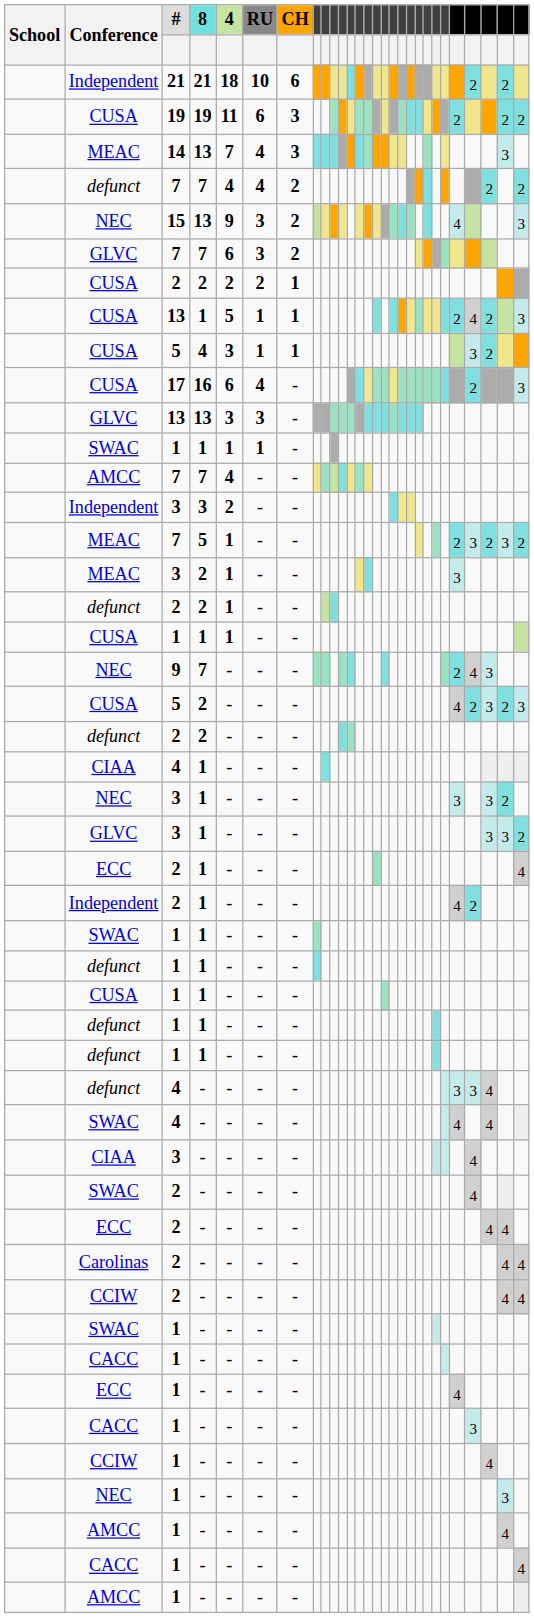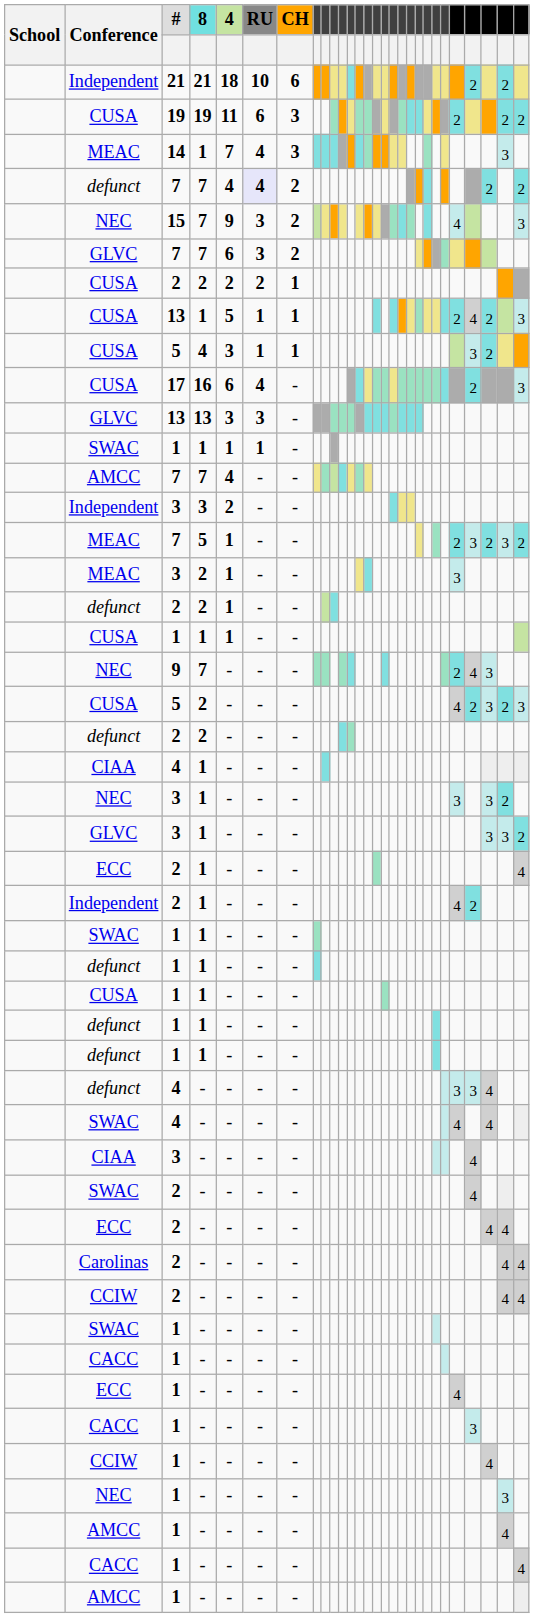(203, 151) 13 -> (203, 151) 1
(260, 186) no background -> (260, 186) lavender background
(203, 221) 13 -> (203, 221) 7
